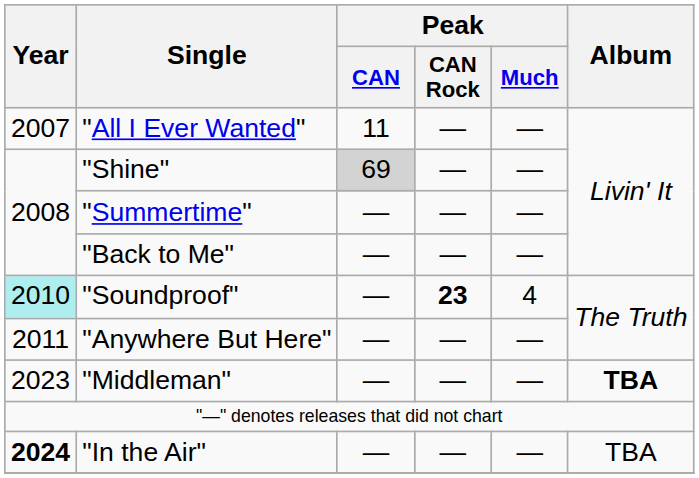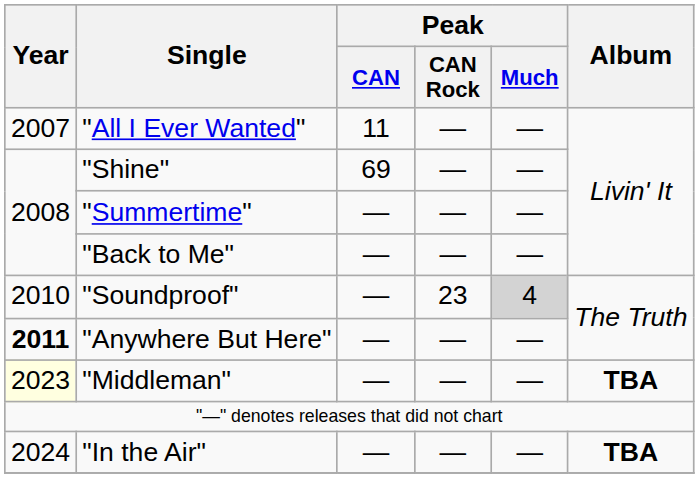(376, 170) lightgrey background -> (376, 170) no background
(40, 296) paleturquoise background -> (40, 296) no background
(453, 296) bold -> (453, 296) normal
(530, 296) no background -> (530, 296) lightgrey background
(40, 338) normal -> (40, 338) bold
(40, 380) no background -> (40, 380) lightyellow background
(40, 451) bold -> (40, 451) normal
(631, 451) normal -> (631, 451) bold
